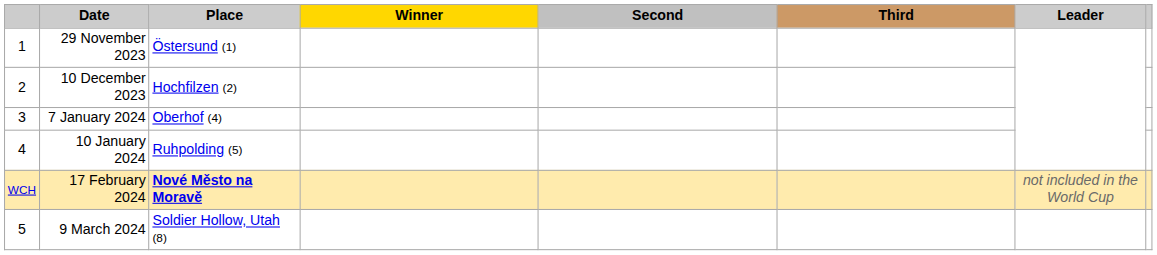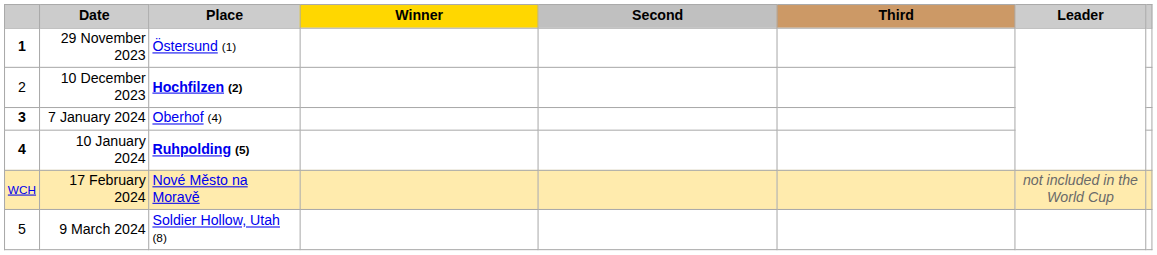(22, 47) normal -> (22, 47) bold
(195, 86) normal -> (197, 86) bold
(22, 118) normal -> (22, 118) bold
(22, 149) normal -> (22, 149) bold
(197, 149) normal -> (201, 149) bold
(202, 189) bold -> (200, 189) normal
